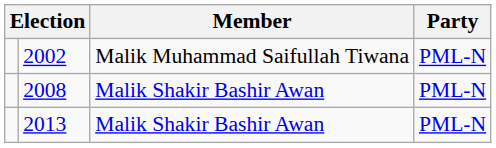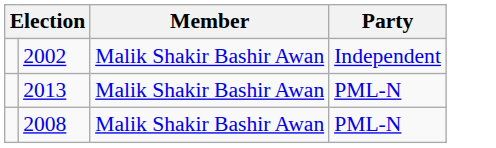(252, 55) Malik Muhammad Saifullah Tiwana -> (210, 55) Malik Shakir Bashir Awan
(453, 55) PML-N -> (388, 55) Independent
rows swapped: (45, 90) <-> (45, 124)
